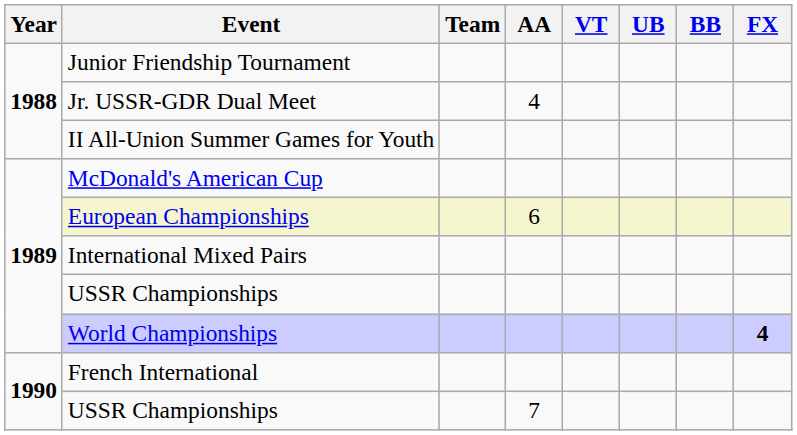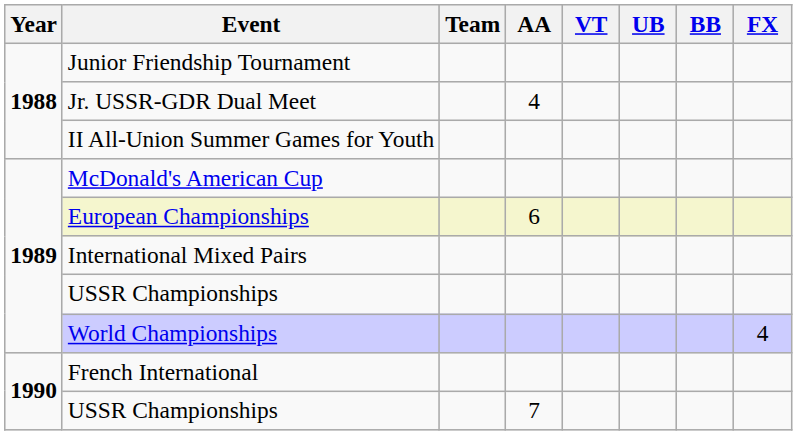(762, 332) bold -> (762, 332) normal
